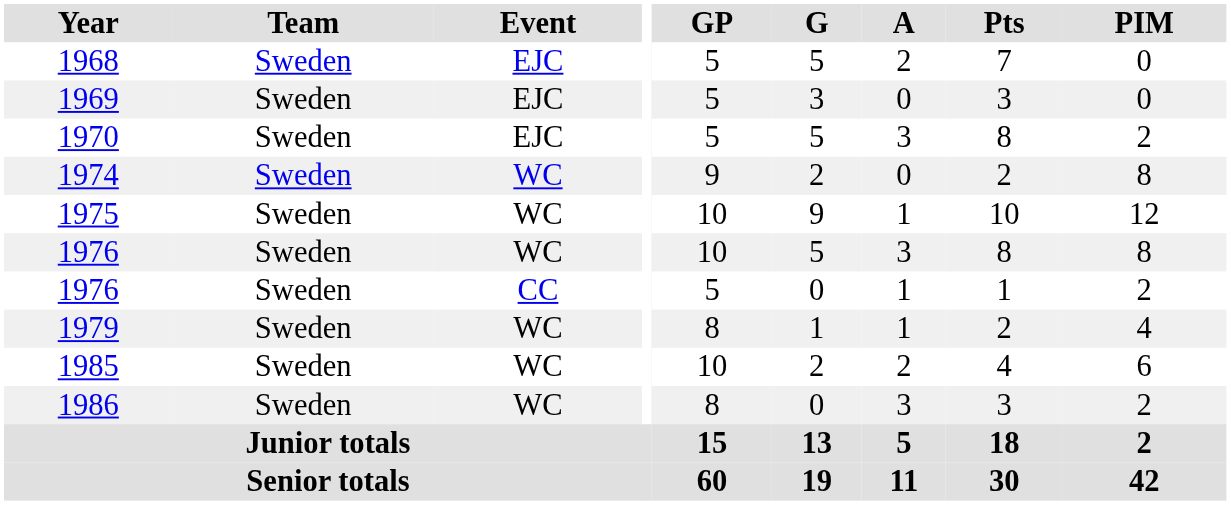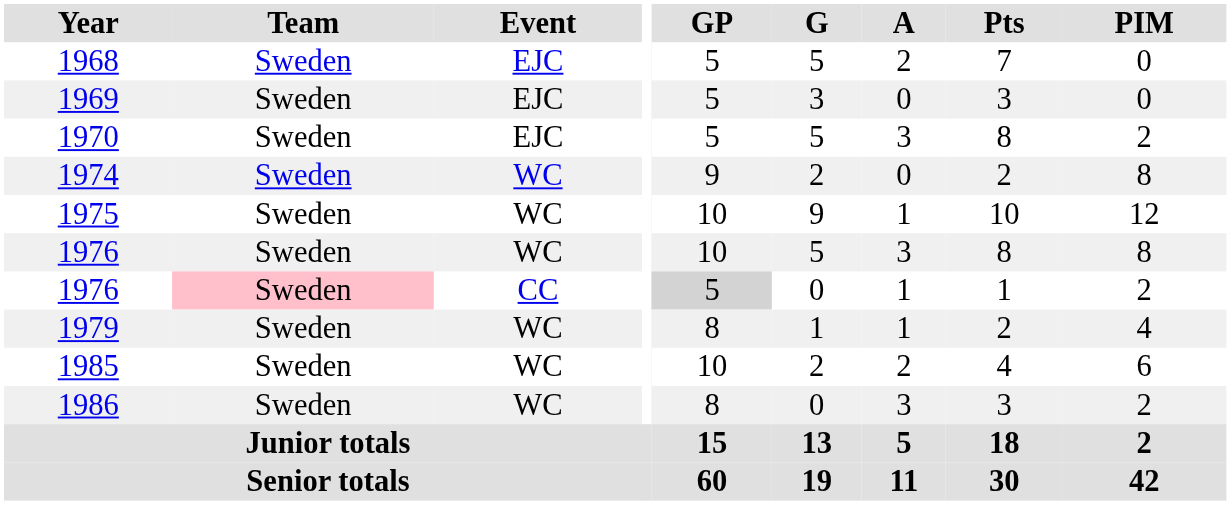(303, 290) no background -> (303, 290) pink background
(712, 290) no background -> (712, 290) lightgrey background
